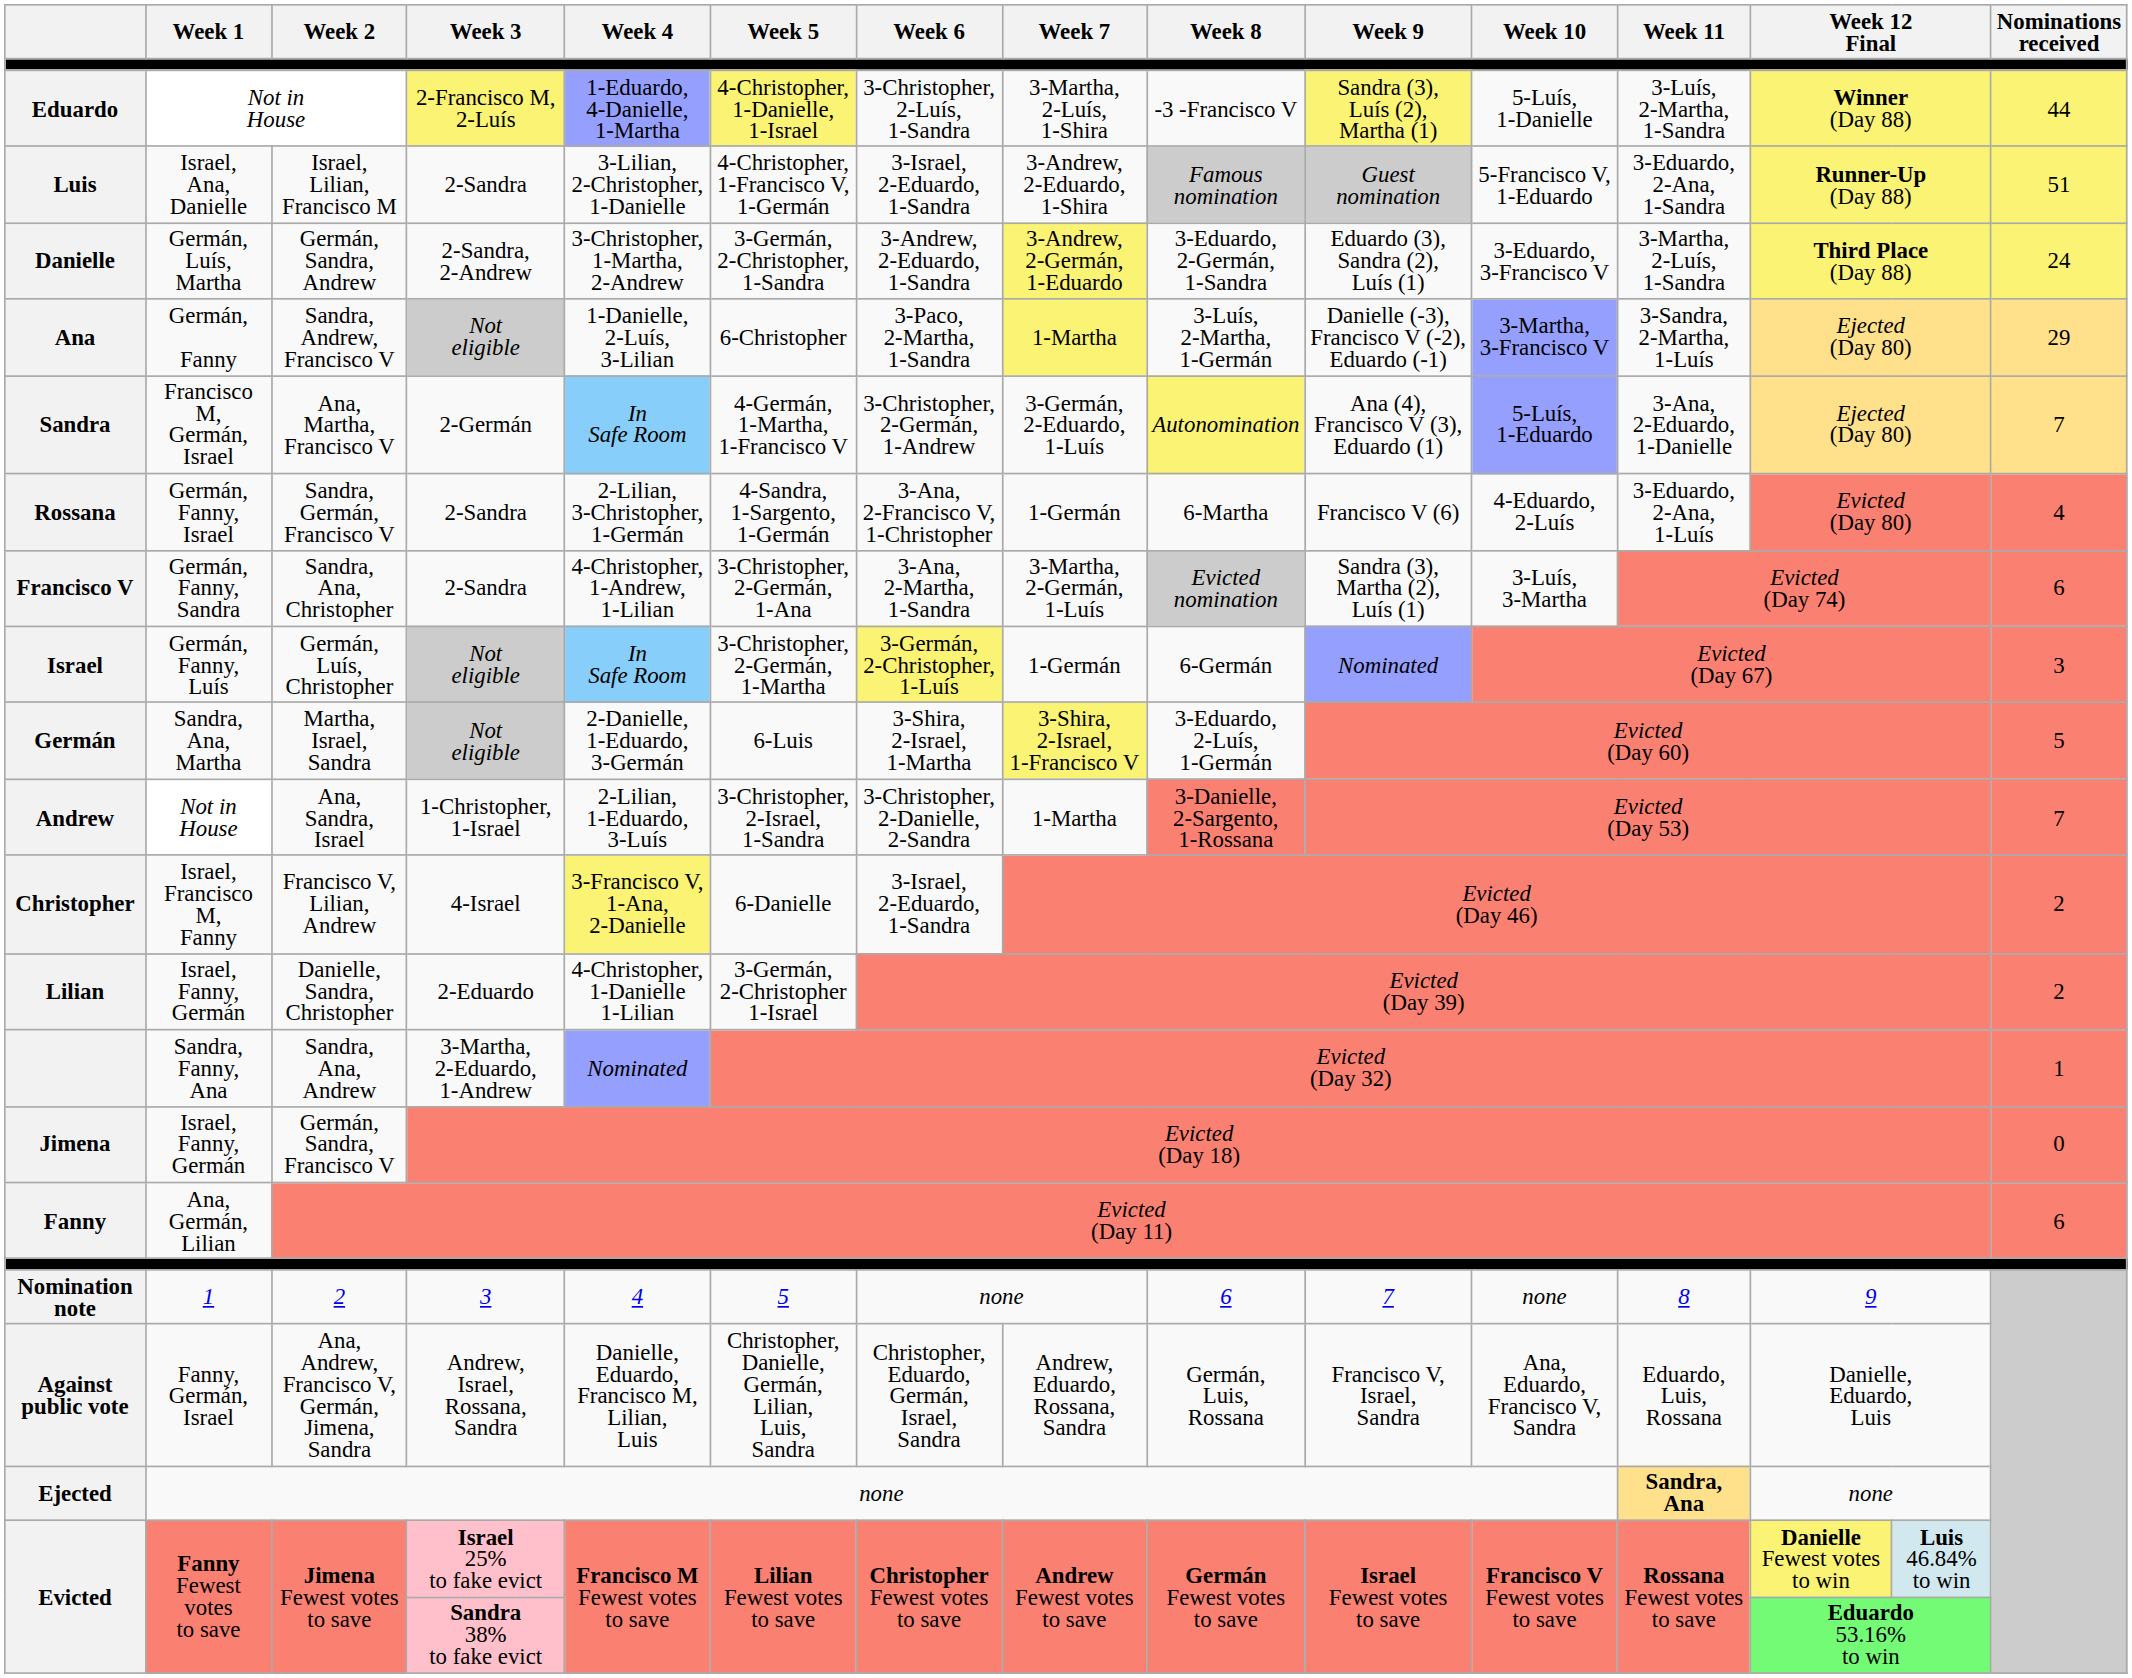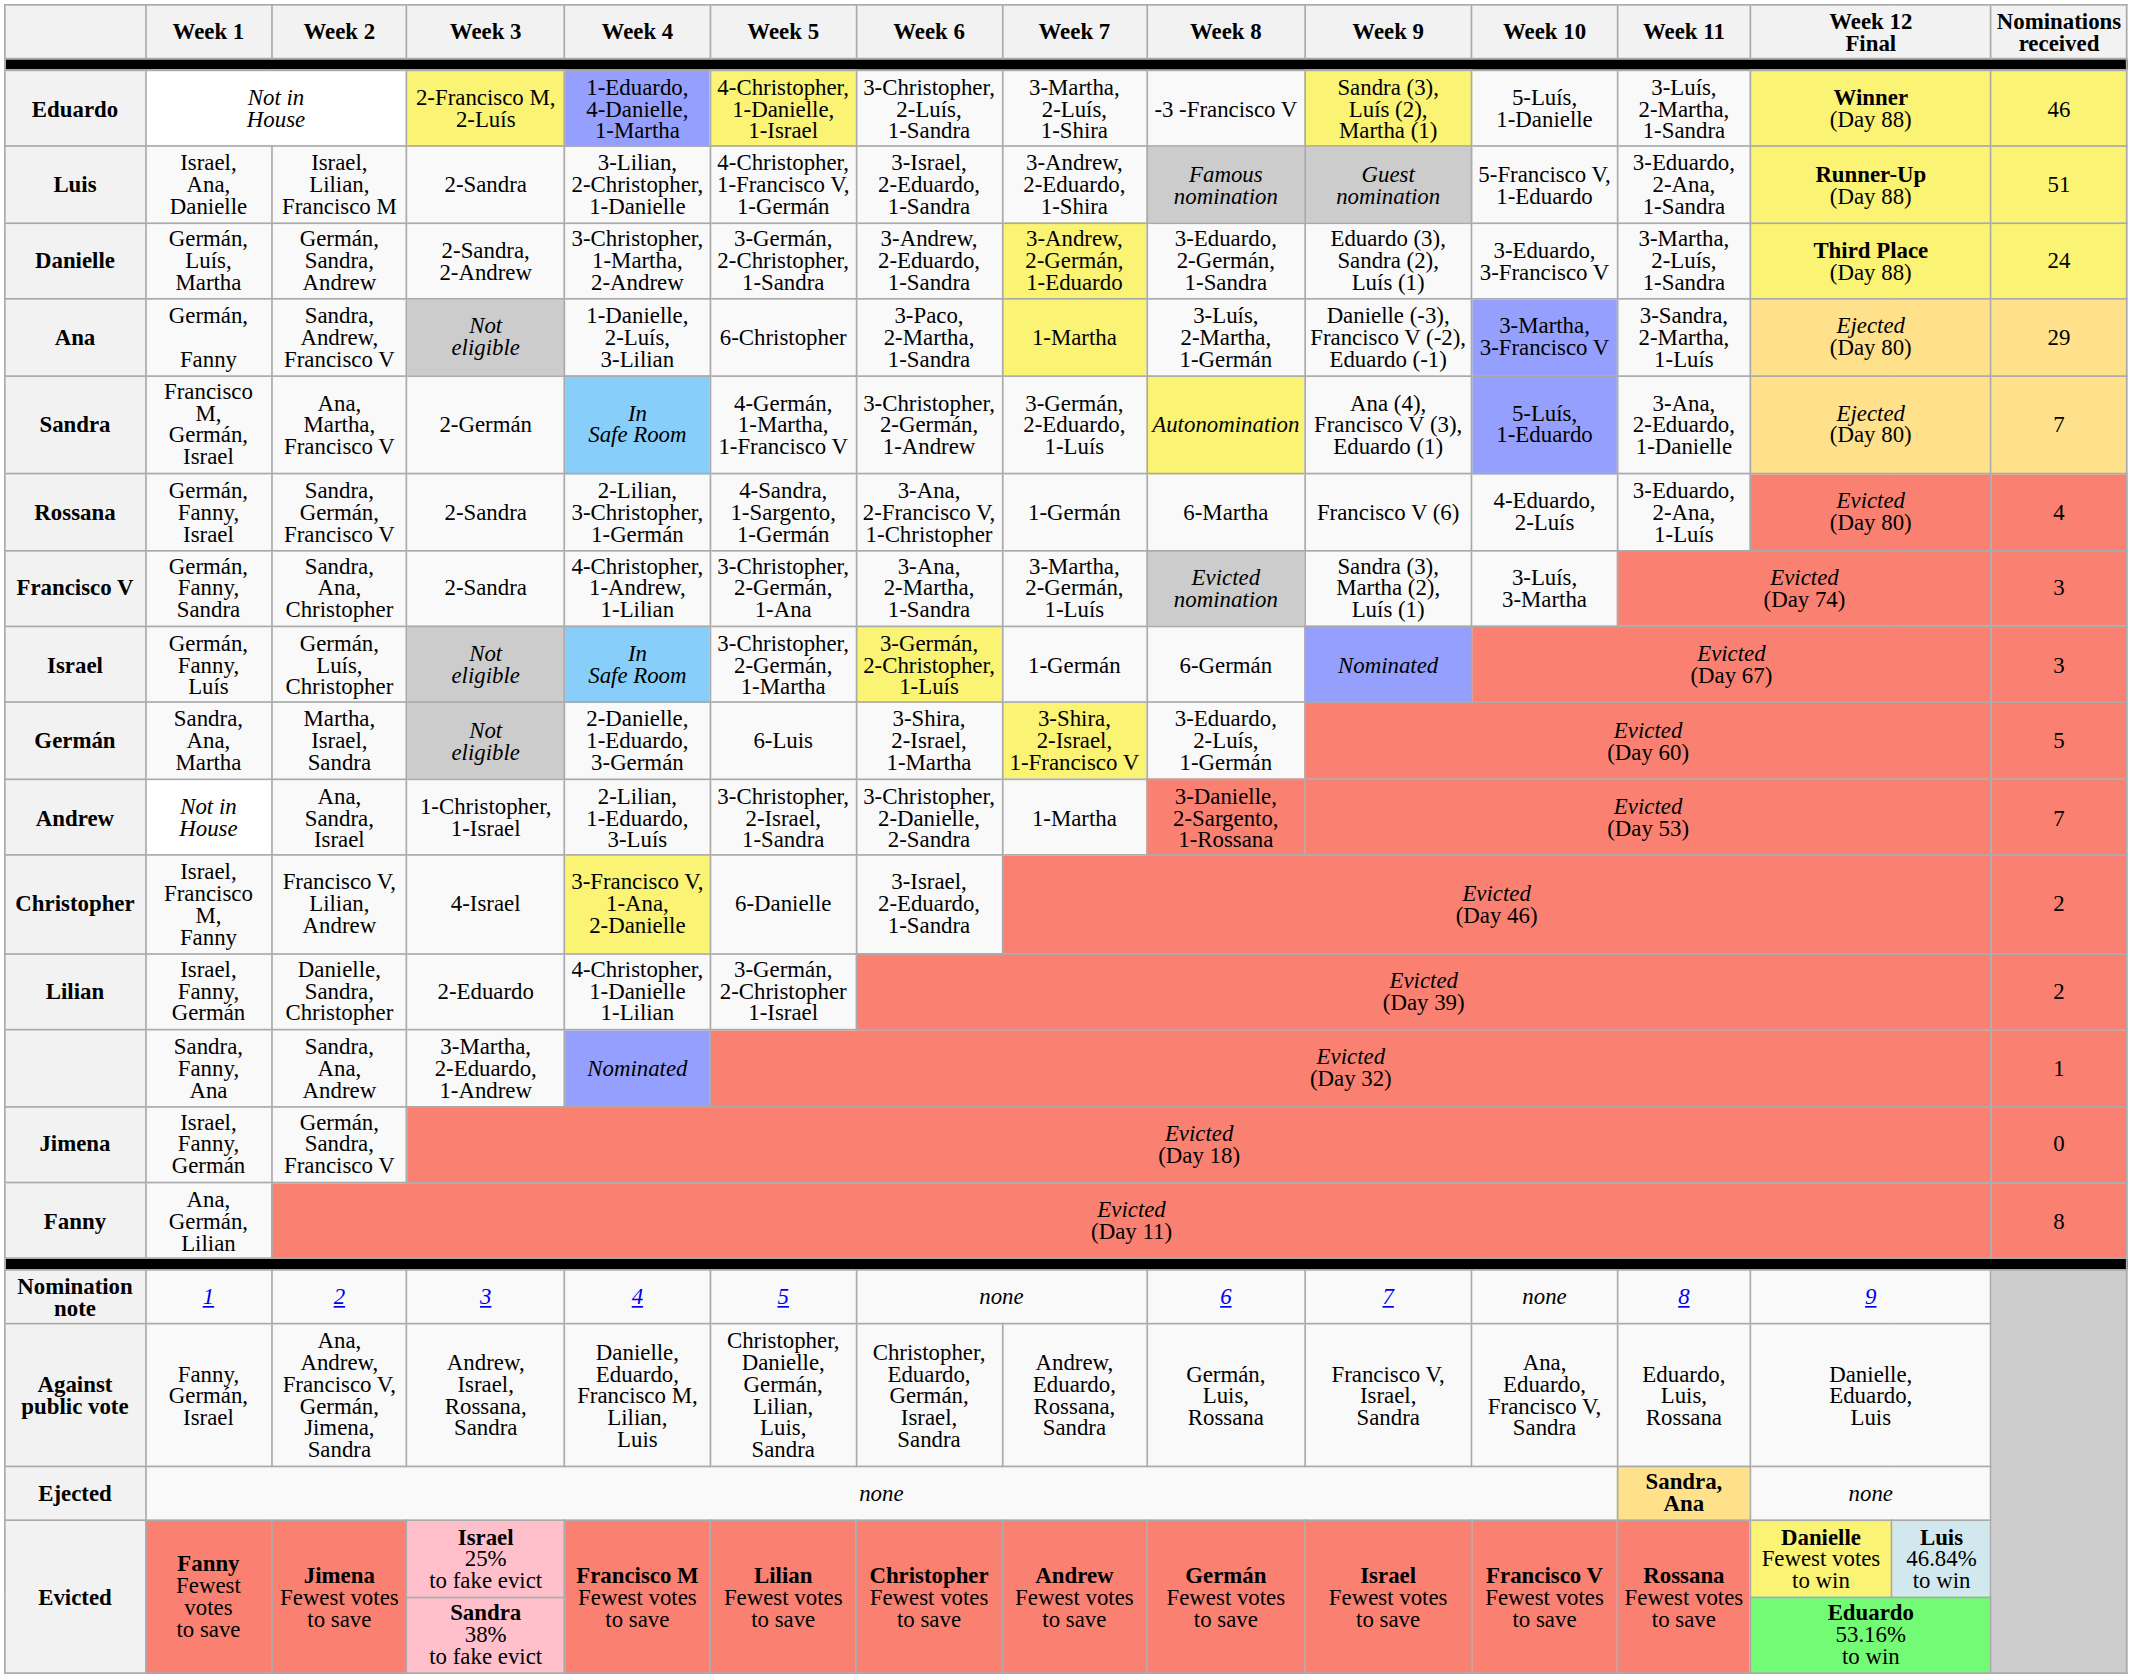(2059, 108) 44 -> (2059, 108) 46
(2059, 588) 6 -> (2059, 588) 3
(2059, 1220) 6 -> (2059, 1220) 8
